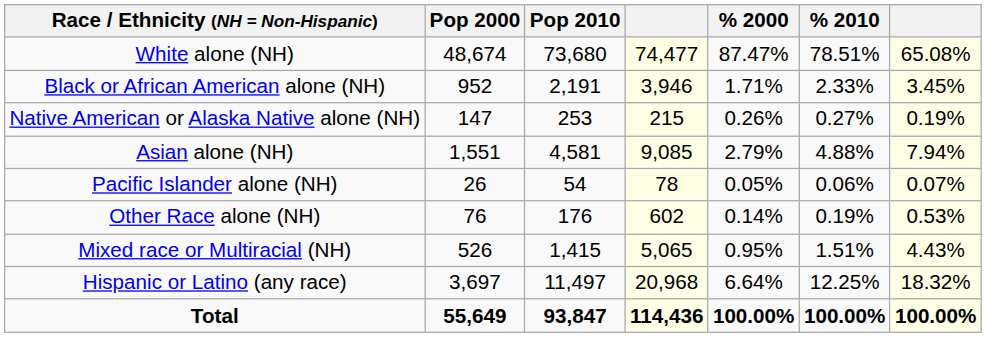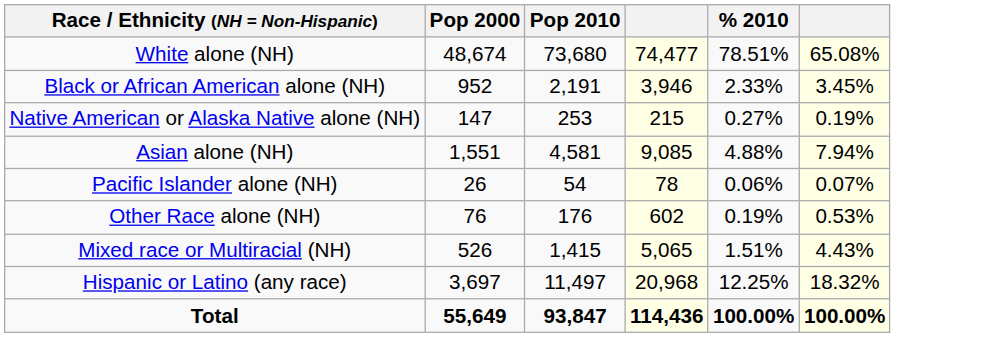- column: (754, 20)
